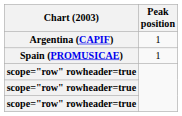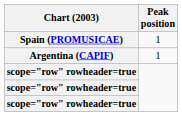rows swapped: (71, 39) <-> (71, 55)
